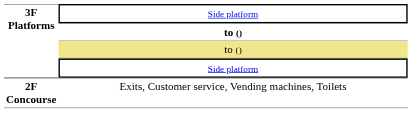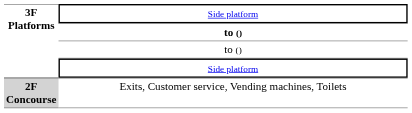(233, 49) khaki background -> (233, 49) no background
(31, 93) no background -> (31, 93) lightgrey background
